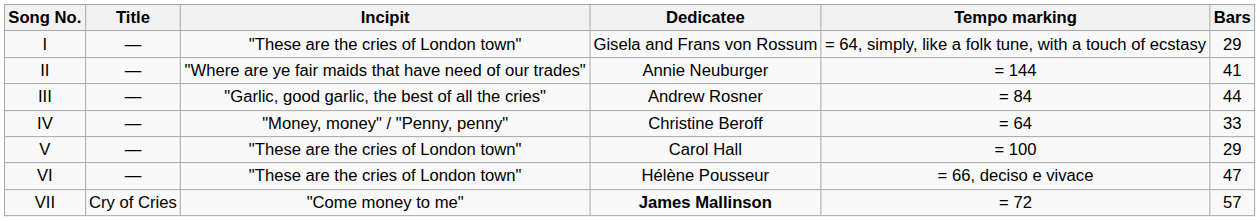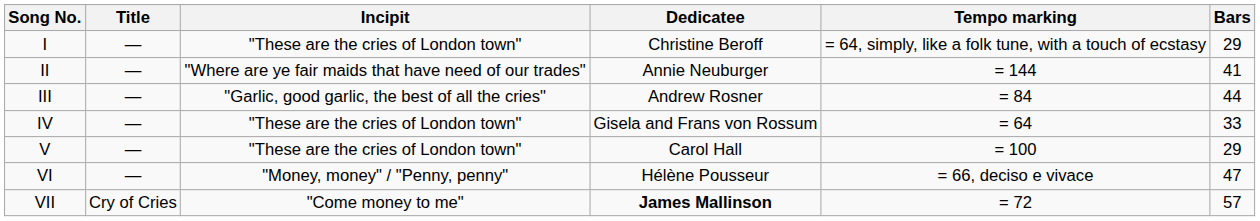(705, 44) Gisela and Frans von Rossum -> (705, 44) Christine Beroff
(385, 123) "Money, money" / "Penny, penny" -> (385, 123) "These are the cries of London town"
(705, 123) Christine Beroff -> (705, 123) Gisela and Frans von Rossum
(385, 176) "These are the cries of London town" -> (385, 176) "Money, money" / "Penny, penny"
